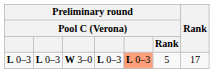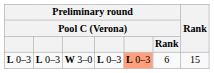(167, 60) 5 -> (167, 60) 6
(195, 60) 17 -> (195, 60) 15
